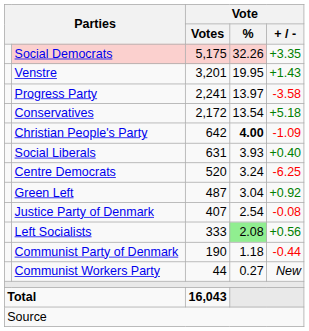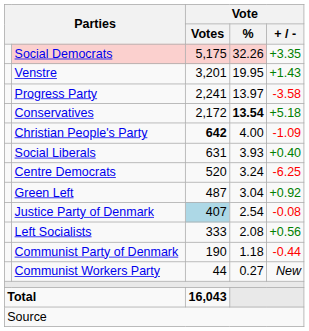(248, 113) normal -> (248, 113) bold
(216, 133) normal -> (216, 133) bold
(252, 133) bold -> (252, 133) normal
(216, 212) no background -> (216, 212) lightblue background
(252, 232) lightgreen background -> (252, 232) no background
